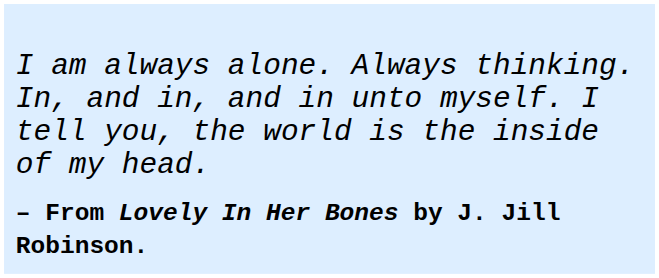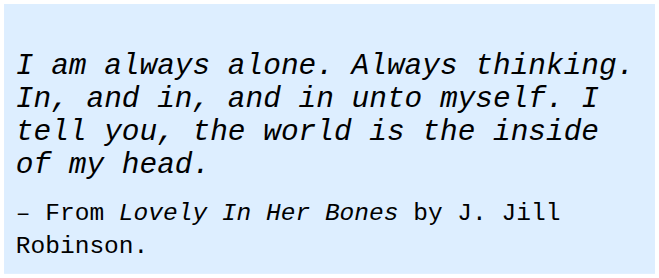(288, 229) bold -> (288, 231) normal
